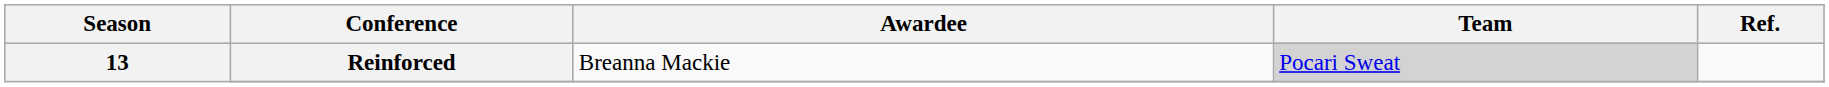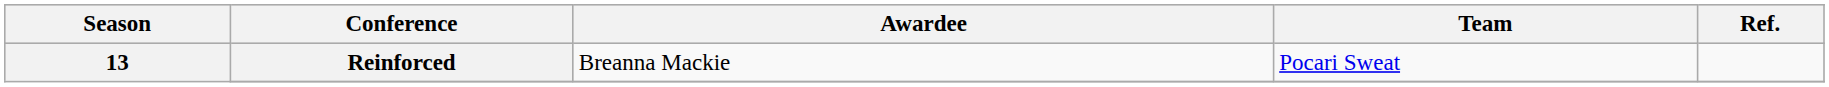(1340, 61) lightgrey background -> (1340, 61) no background
